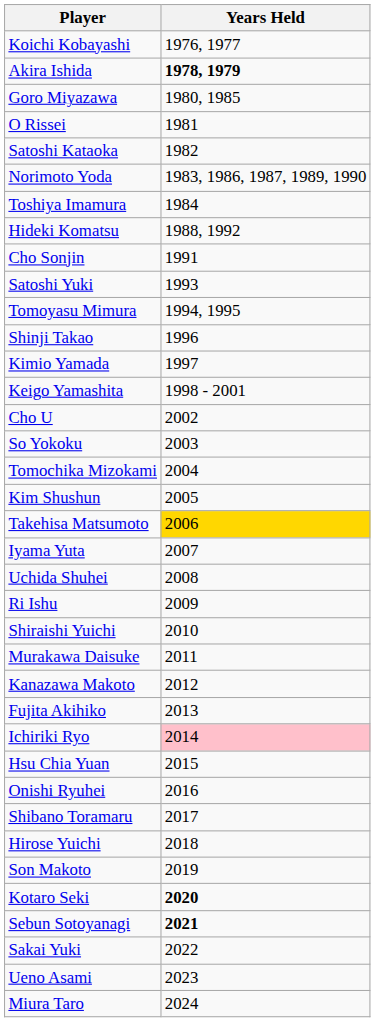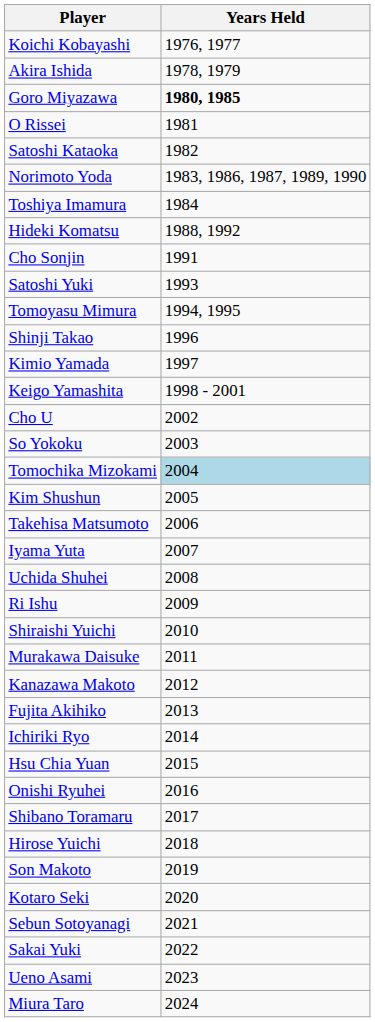(203, 71) bold -> (203, 71) normal
(203, 97) normal -> (203, 97) bold
(182, 470) no background -> (182, 470) lightblue background
(182, 524) gold background -> (182, 524) no background
(182, 737) pink background -> (182, 737) no background
(182, 897) bold -> (182, 897) normal
(182, 923) bold -> (182, 923) normal
